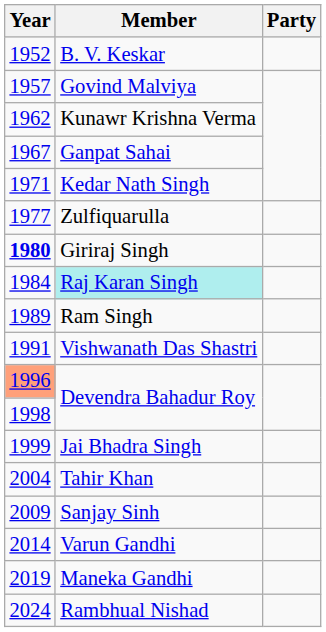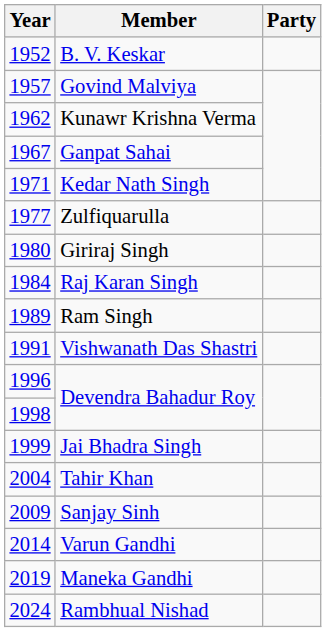(30, 250) bold -> (30, 250) normal
(129, 282) paleturquoise background -> (129, 282) no background
(30, 380) lightsalmon background -> (30, 380) no background
